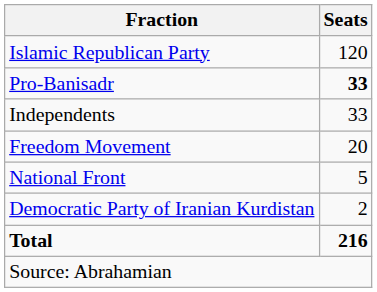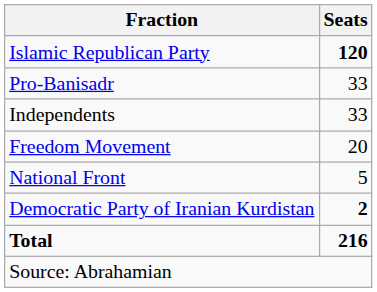(353, 51) normal -> (353, 51) bold
(358, 83) bold -> (358, 83) normal
(363, 209) normal -> (363, 209) bold
